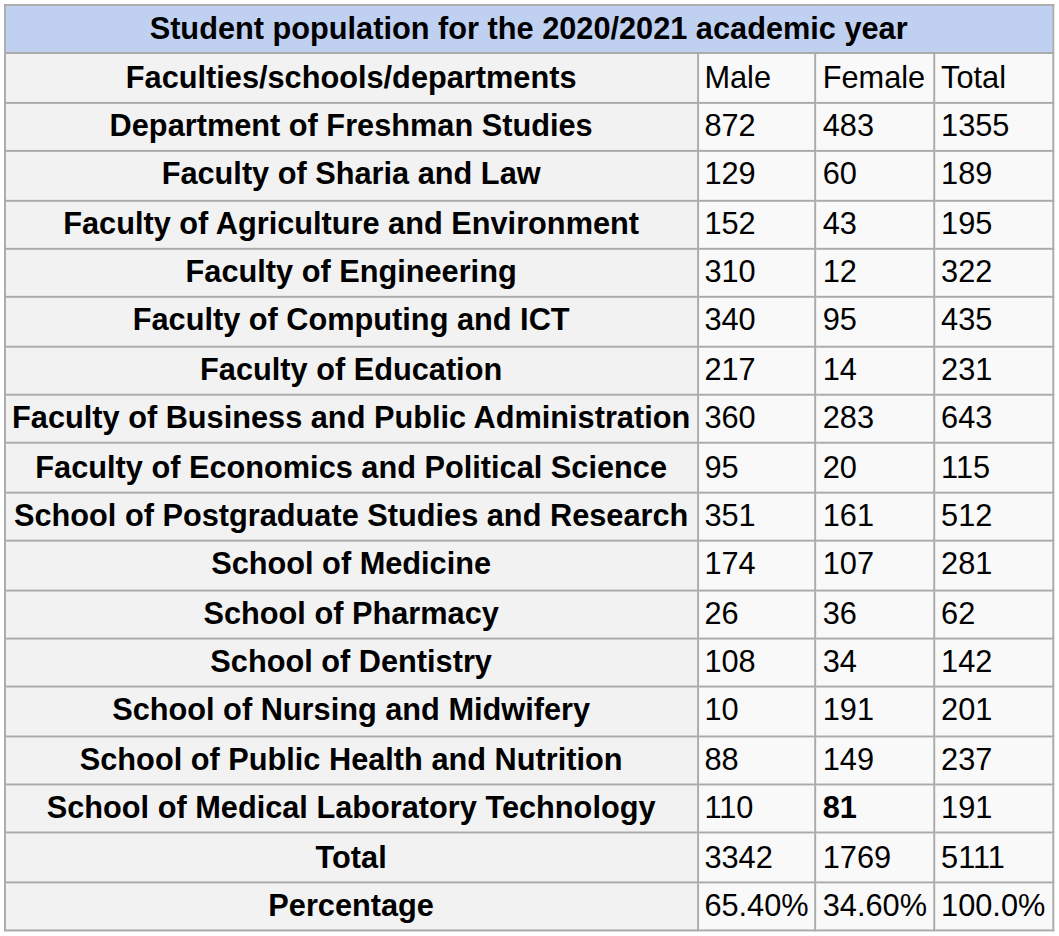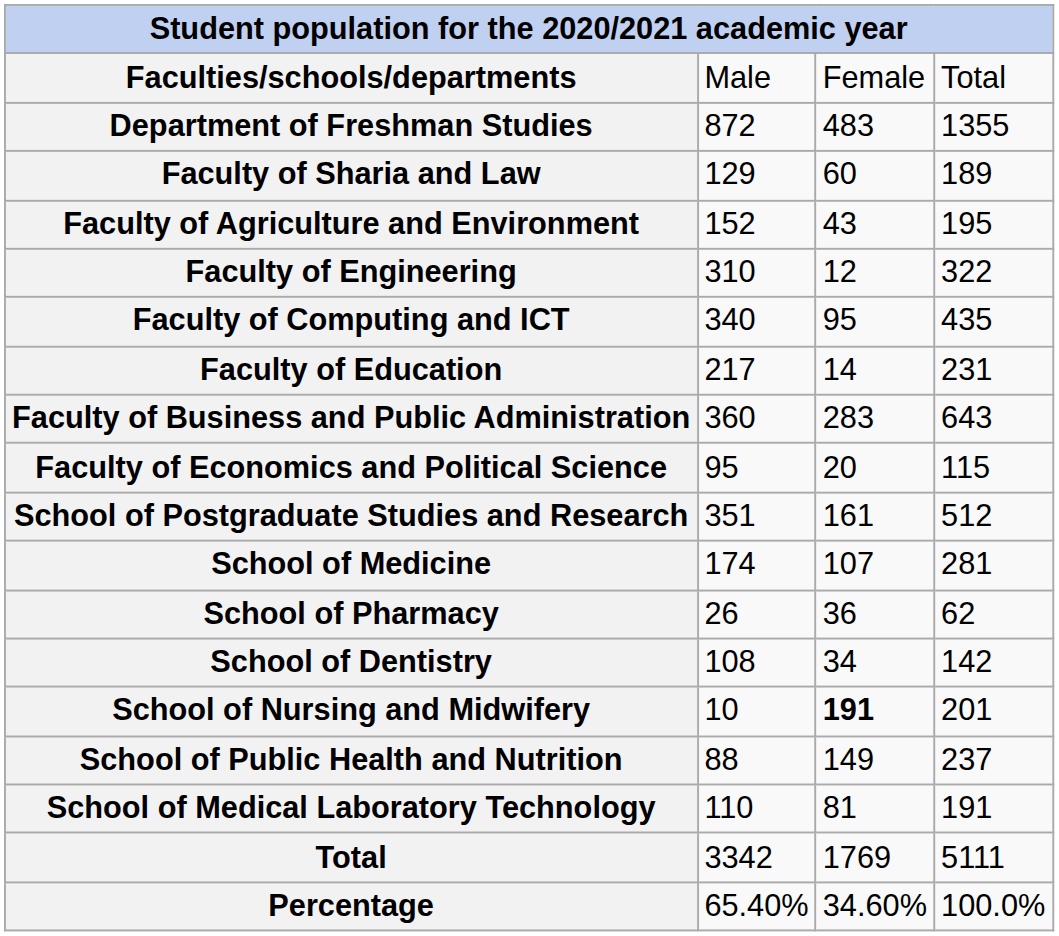(848, 710) normal -> (848, 710) bold
(840, 808) bold -> (840, 808) normal
